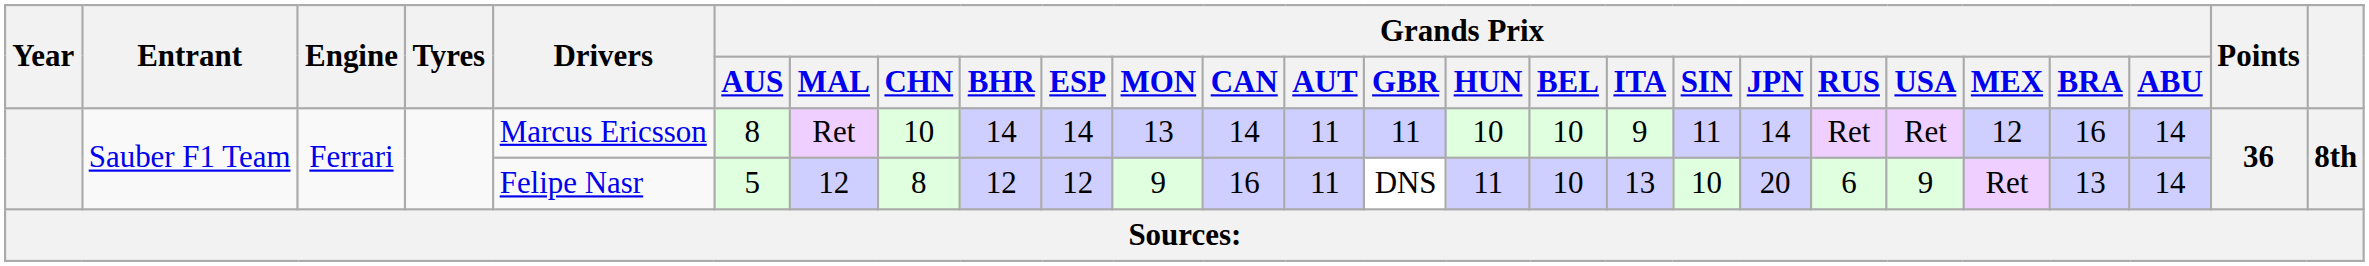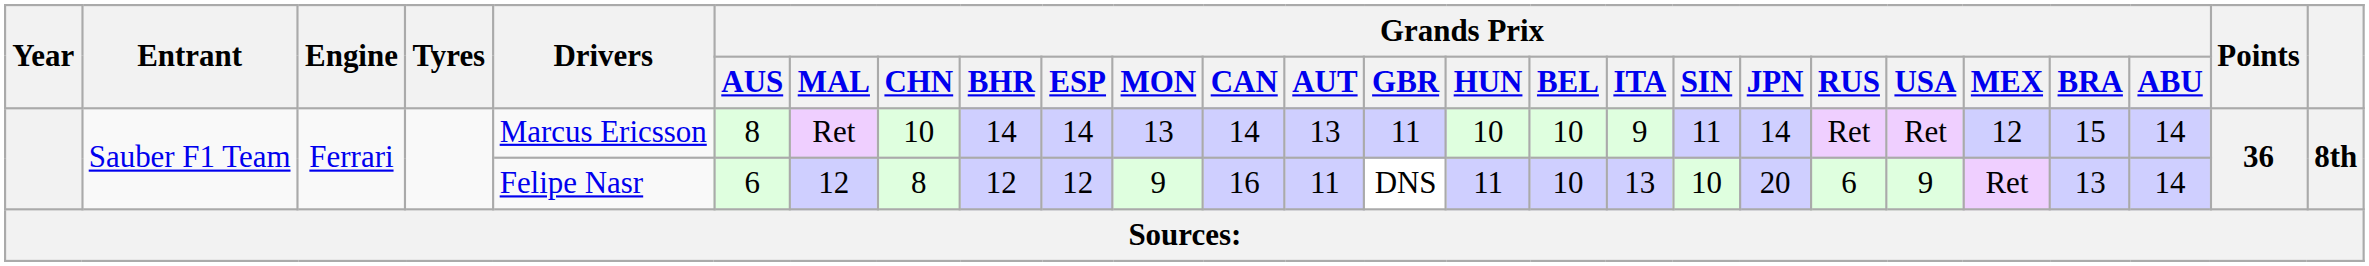(1325, 132) 11 -> (1325, 132) 13
(2090, 132) 16 -> (2090, 132) 15
(752, 183) 5 -> (752, 183) 6
